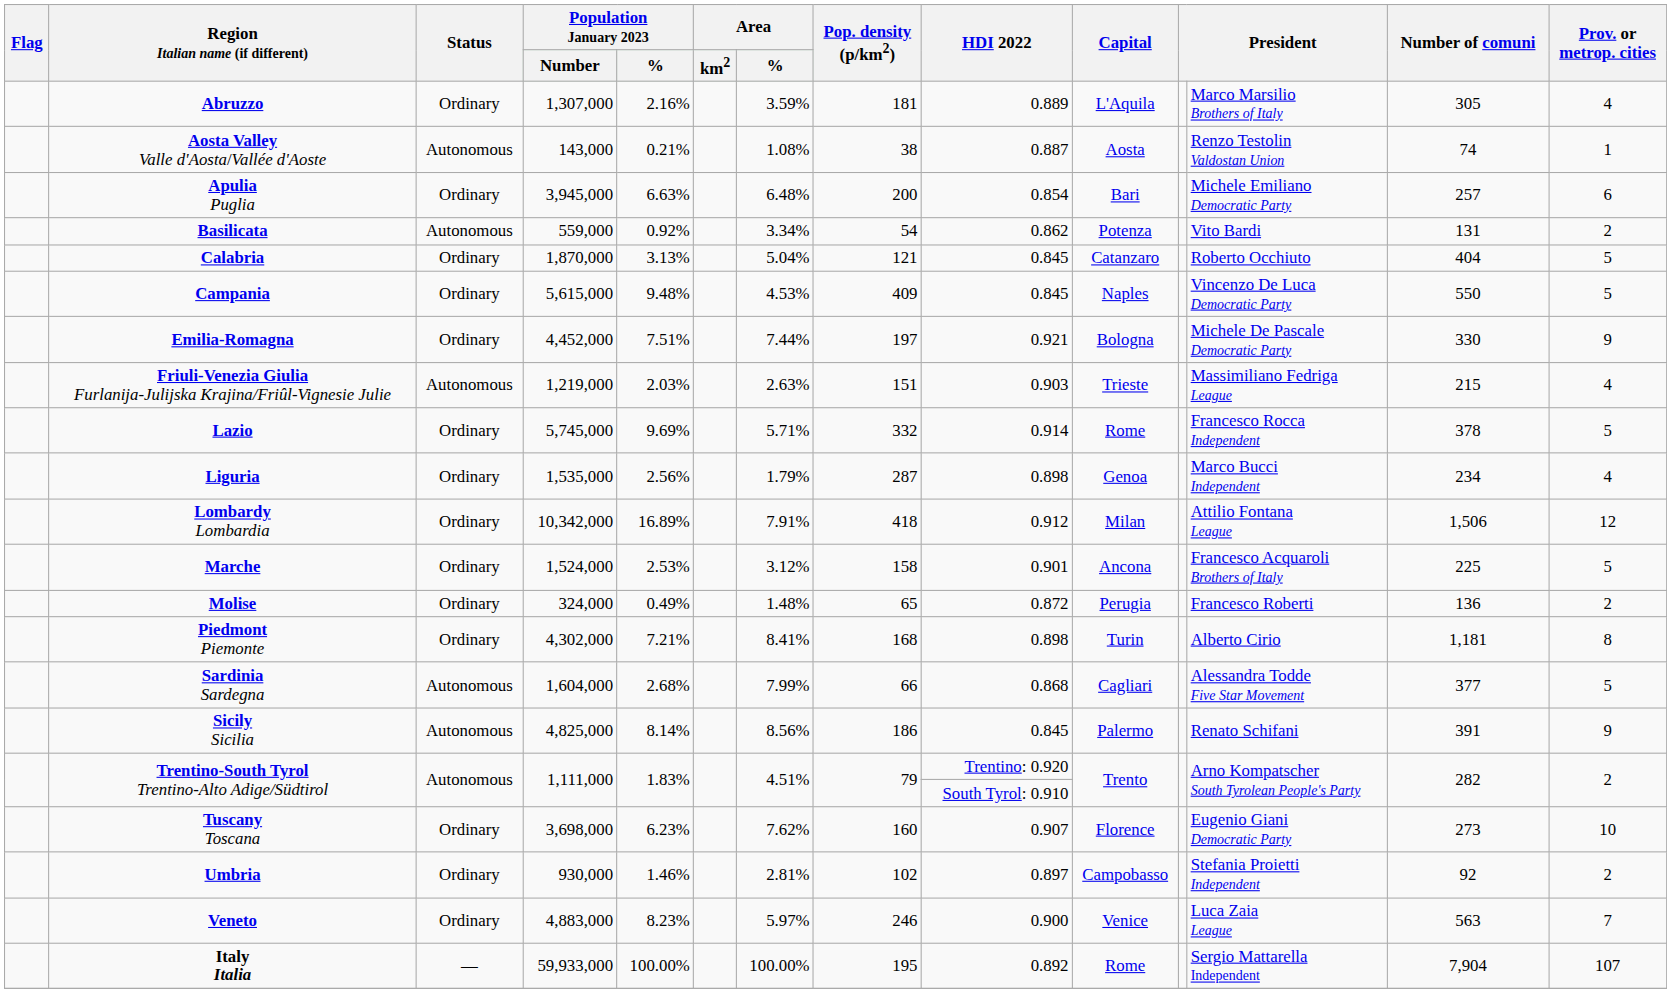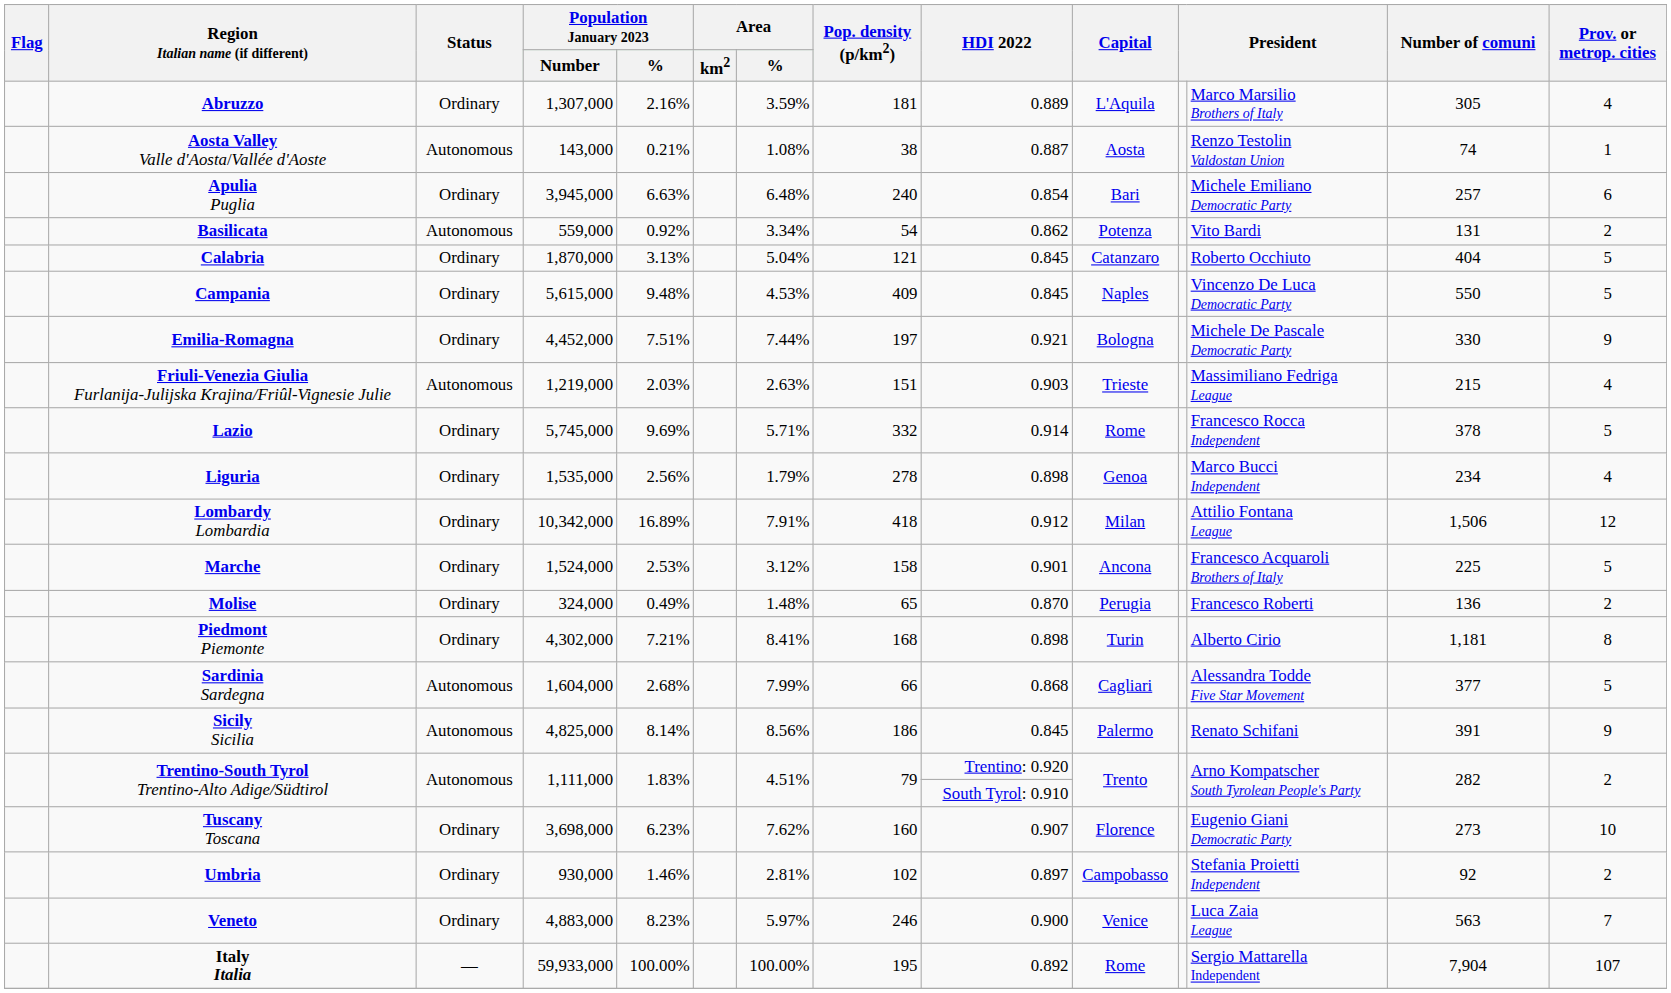(905, 195) 200 -> (905, 195) 240
(905, 476) 287 -> (905, 476) 278
(1050, 603) 0.872 -> (1050, 603) 0.870
